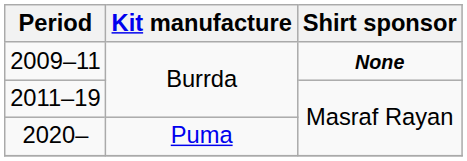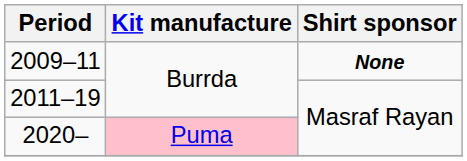(202, 135) no background -> (202, 135) pink background
